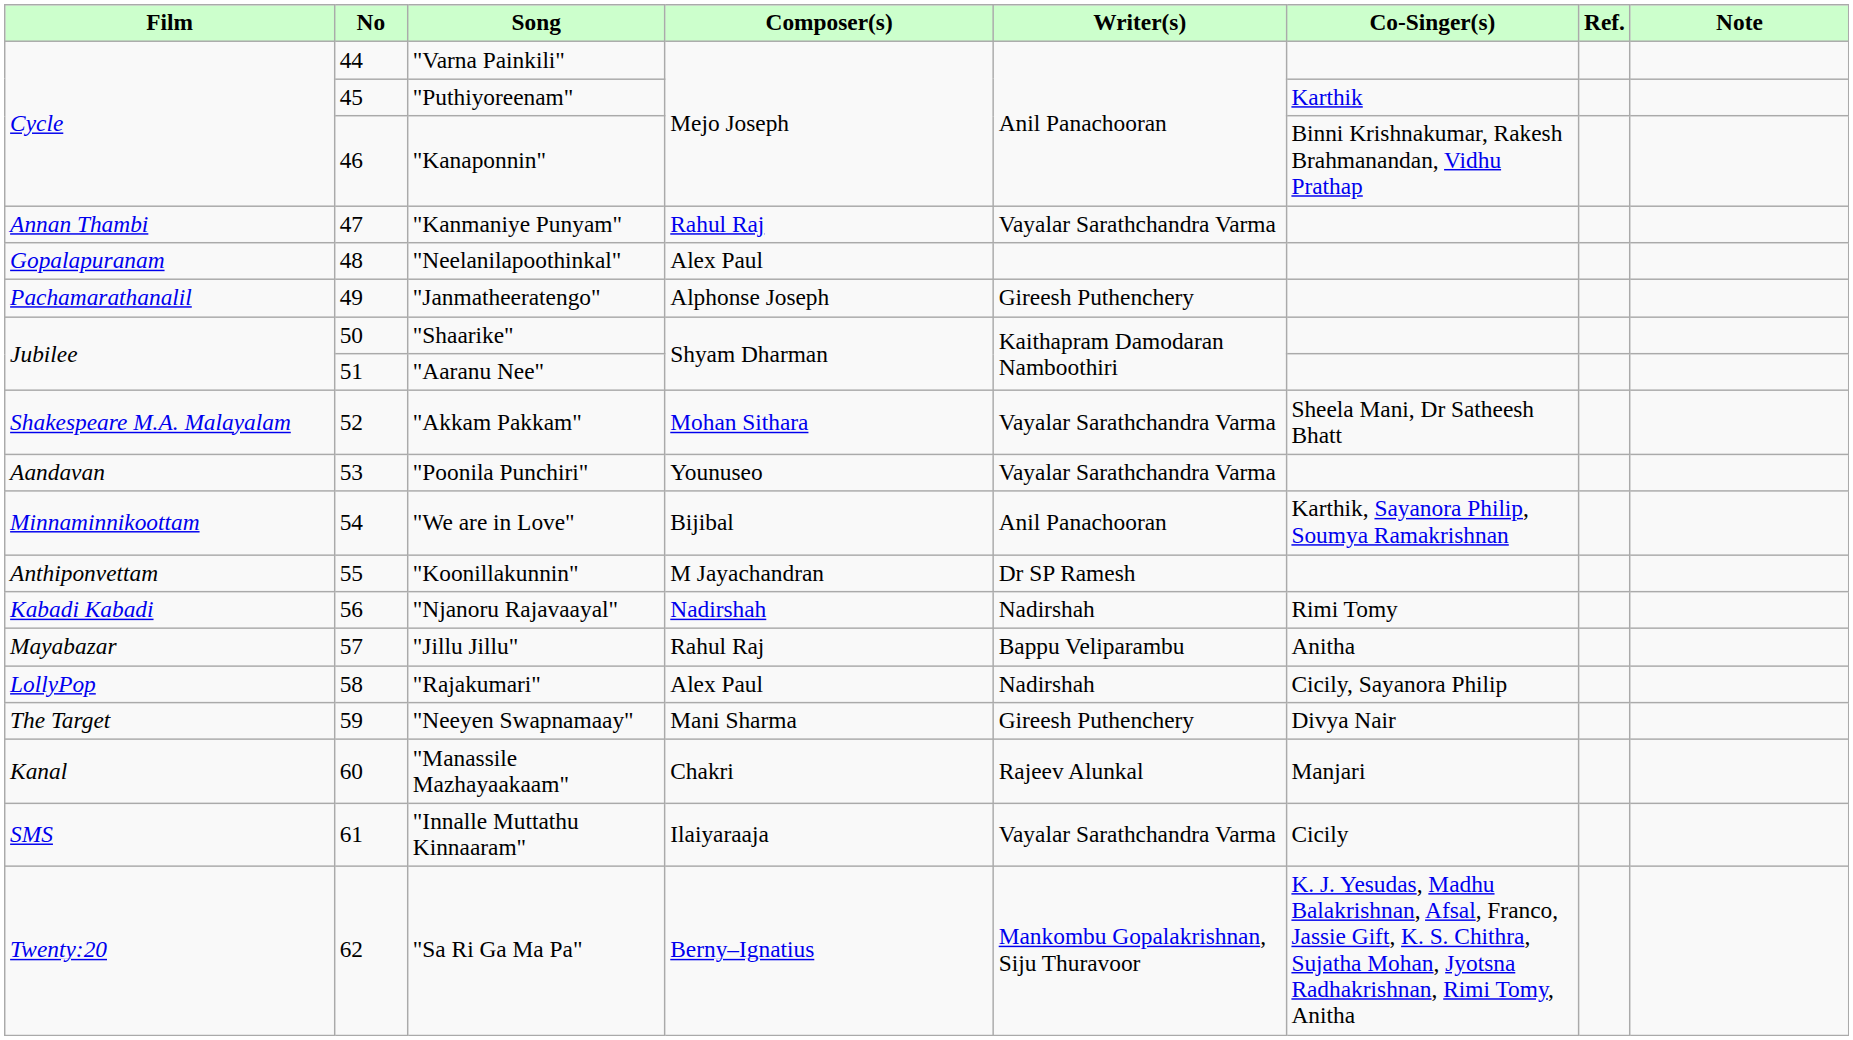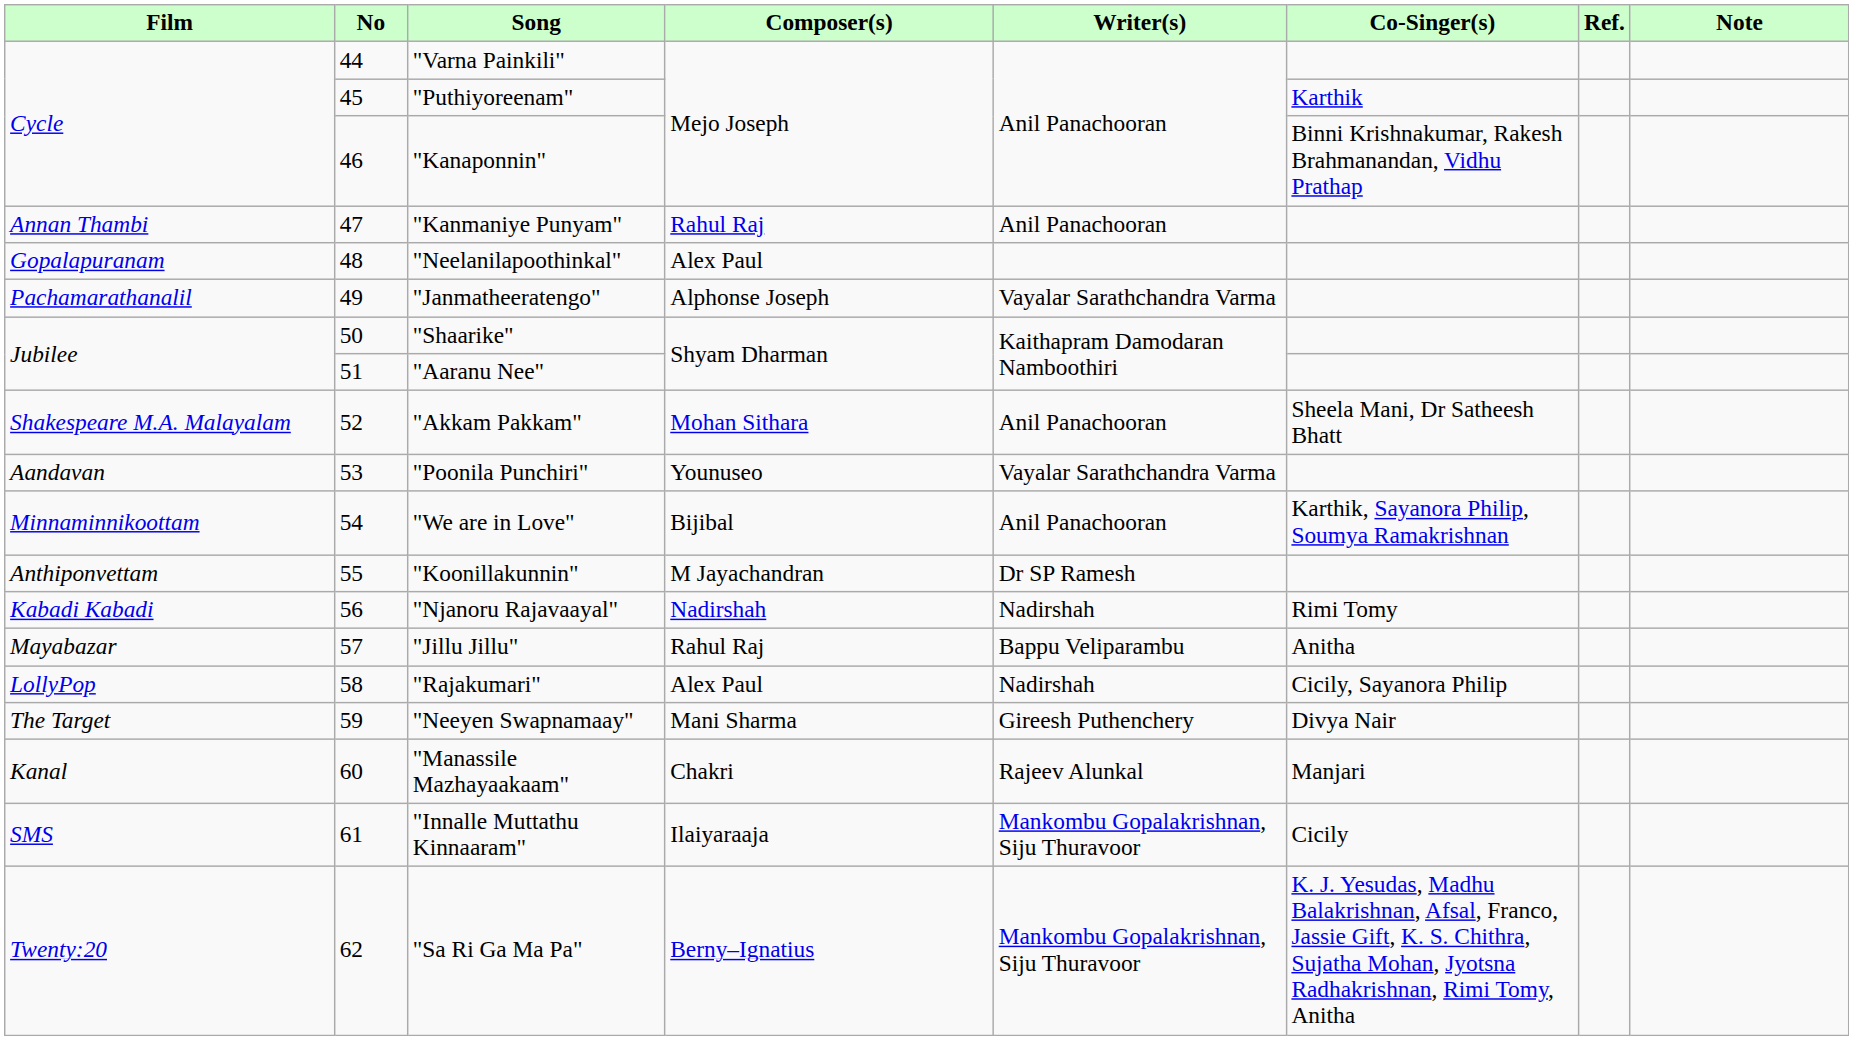(1137, 223) Vayalar Sarathchandra Varma -> (1083, 223) Anil Panachooran
(1096, 297) Gireesh Puthenchery -> (1137, 297) Vayalar Sarathchandra Varma
(1137, 422) Vayalar Sarathchandra Varma -> (1083, 422) Anil Panachooran
(1137, 834) Vayalar Sarathchandra Varma -> (1132, 834) Mankombu Gopalakrishnan, Siju Thuravoor
